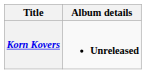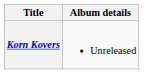(102, 50) bold -> (100, 50) normal
